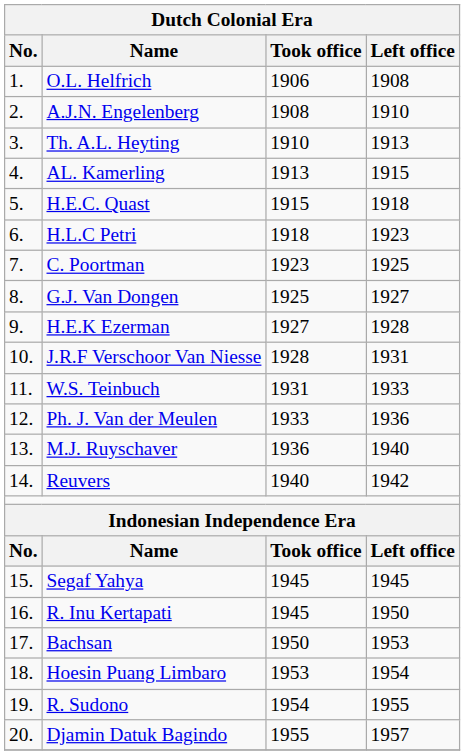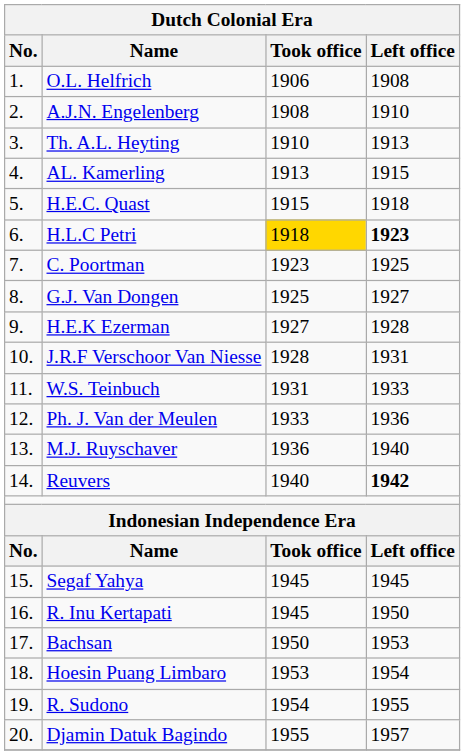(290, 234) no background -> (290, 234) gold background
(390, 234) normal -> (390, 234) bold
(390, 480) normal -> (390, 480) bold
